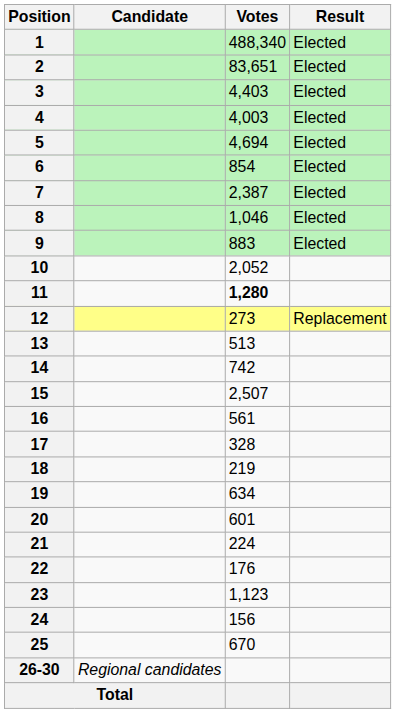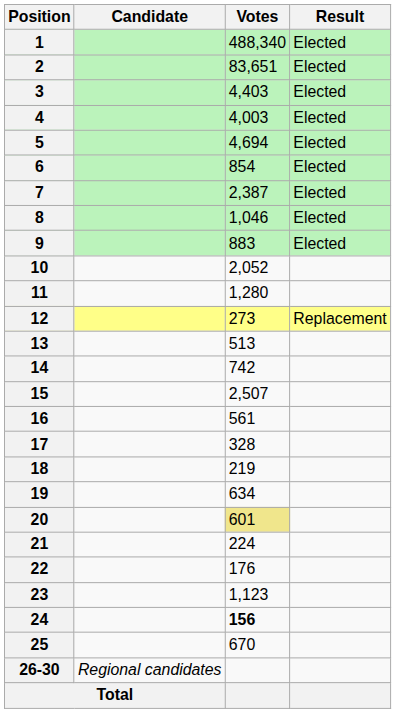(249, 293) bold -> (249, 293) normal
(242, 519) no background -> (242, 519) khaki background
(242, 619) normal -> (242, 619) bold
